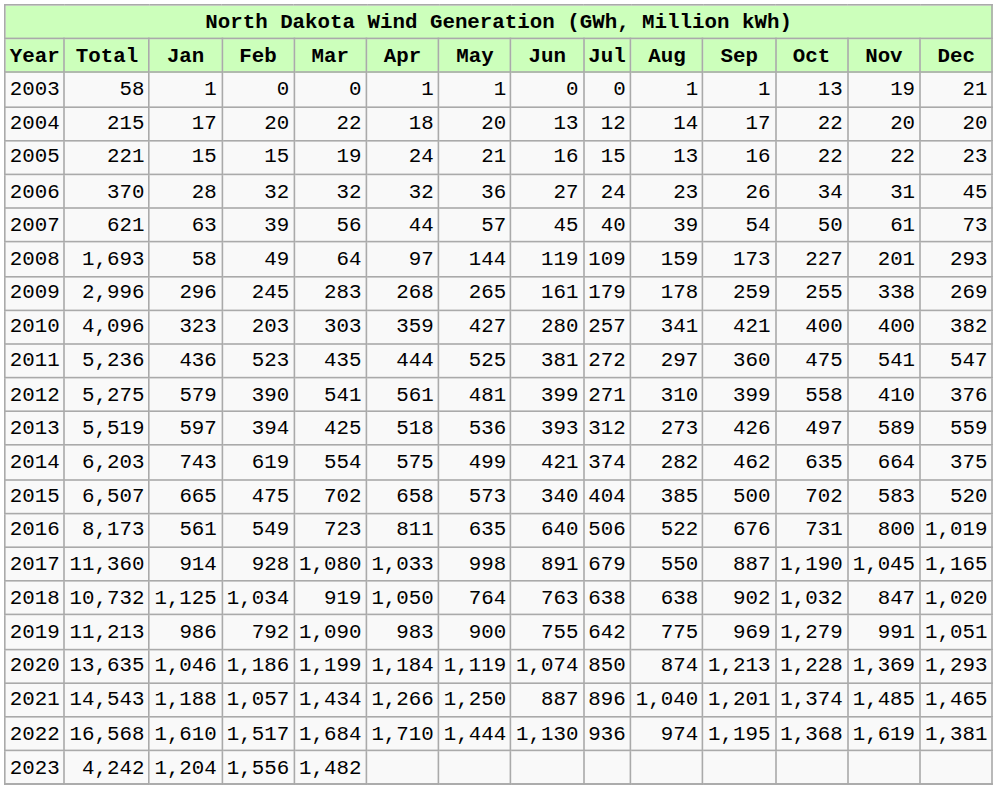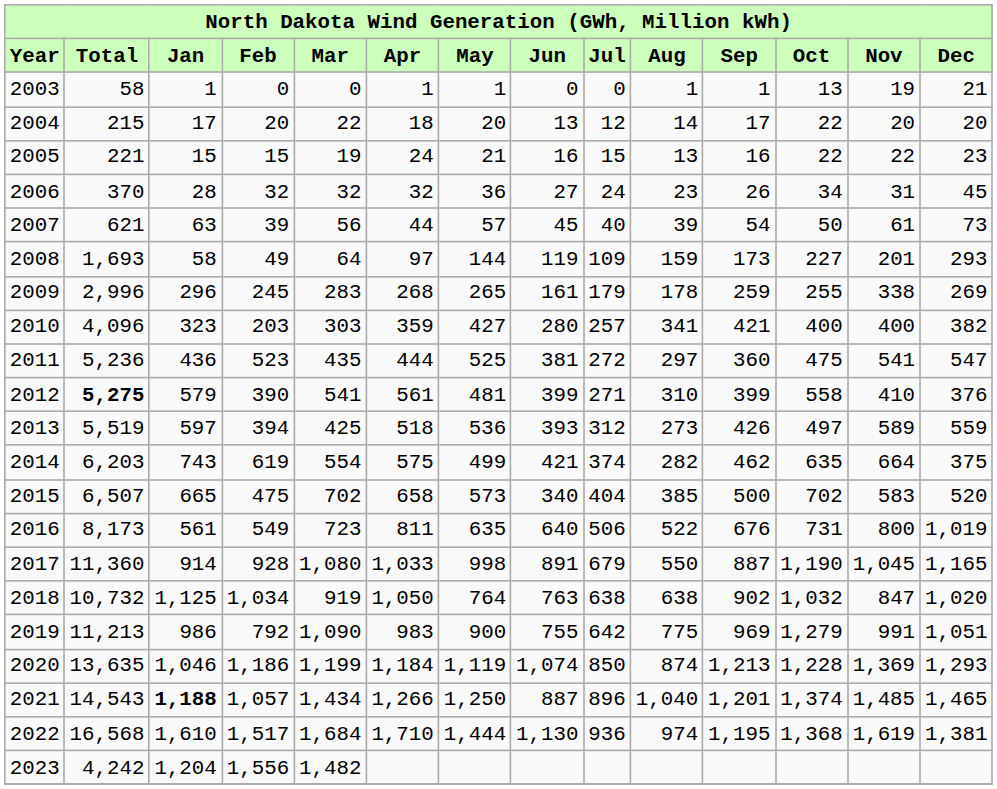(113, 395) normal -> (113, 395) bold
(186, 700) normal -> (186, 700) bold
